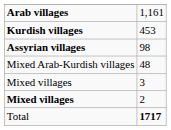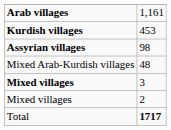(39, 82) normal -> (40, 82) bold
(40, 99) bold -> (39, 99) normal
